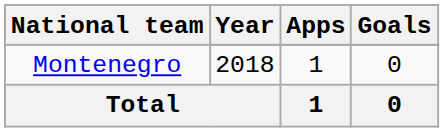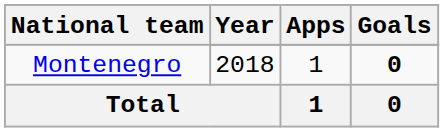(394, 65) normal -> (394, 65) bold
